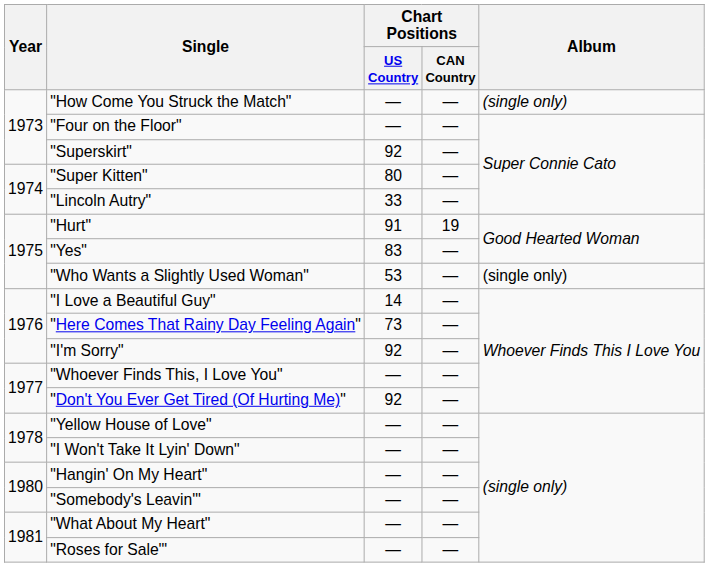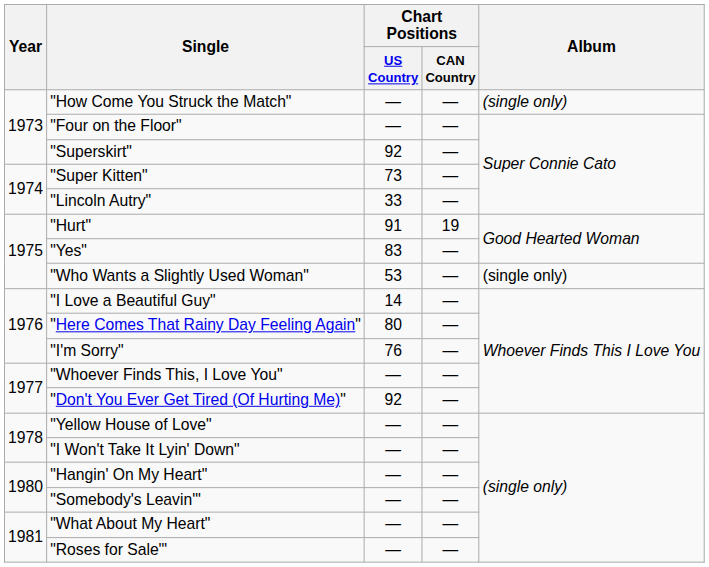(393, 176) 80 -> (393, 176) 73
(393, 325) 73 -> (393, 325) 80
(393, 350) 92 -> (393, 350) 76
